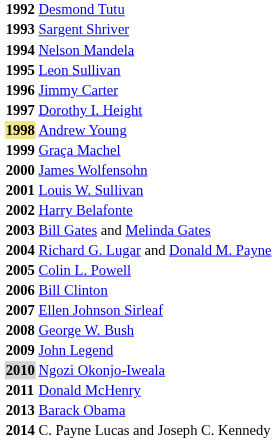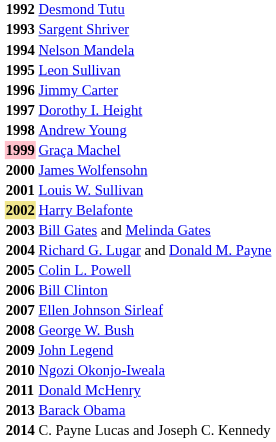(20, 130) khaki background -> (20, 130) no background
(20, 150) no background -> (20, 150) pink background
(20, 210) no background -> (20, 210) khaki background
(20, 370) lightgrey background -> (20, 370) no background
